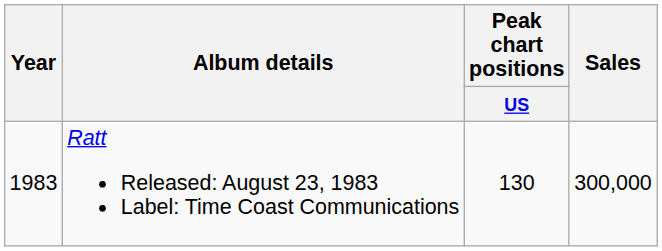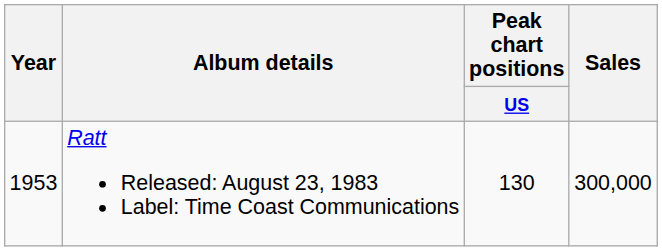(33, 183) 1983 -> (33, 183) 1953
